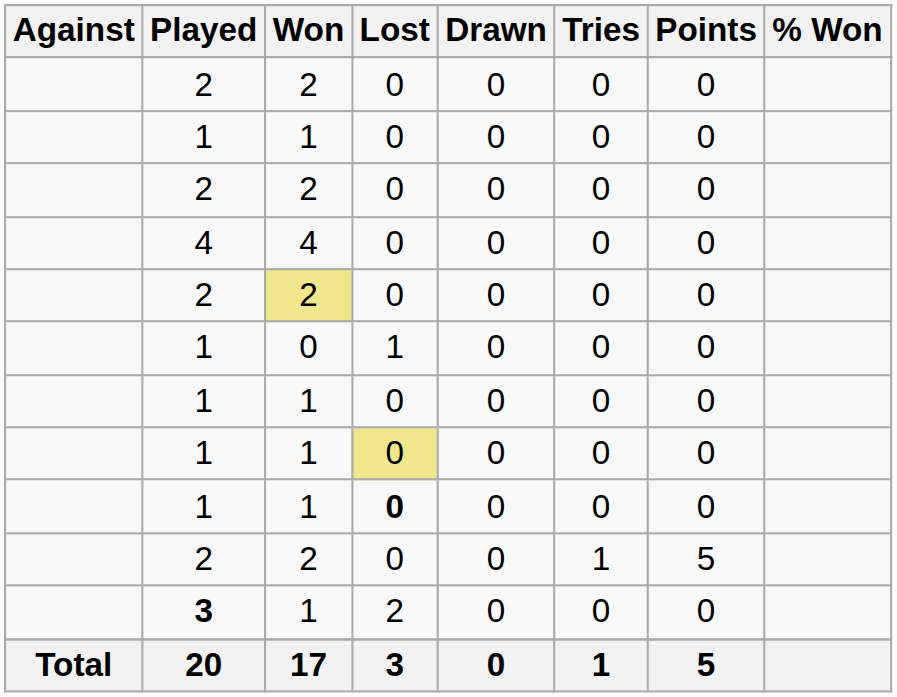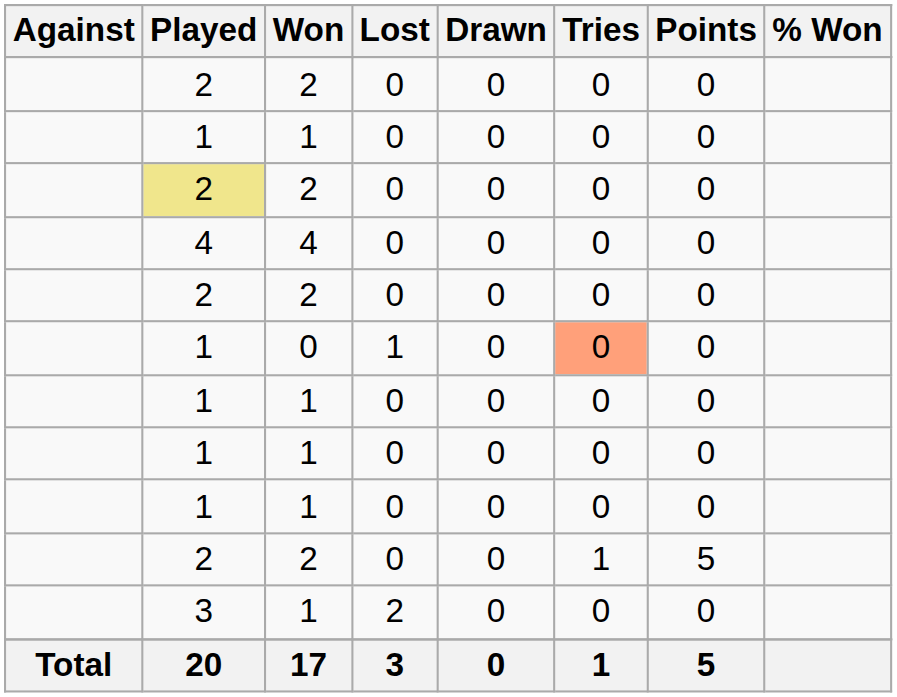(204, 189) no background -> (204, 189) khaki background
(308, 294) khaki background -> (308, 294) no background
(601, 347) no background -> (601, 347) lightsalmon background
(395, 453) khaki background -> (395, 453) no background
(395, 505) bold -> (395, 505) normal
(204, 611) bold -> (204, 611) normal
